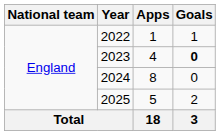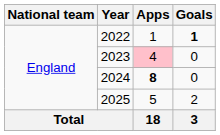(194, 36) normal -> (194, 36) bold
(153, 57) no background -> (153, 57) pink background
(194, 57) bold -> (194, 57) normal
(153, 78) normal -> (153, 78) bold
